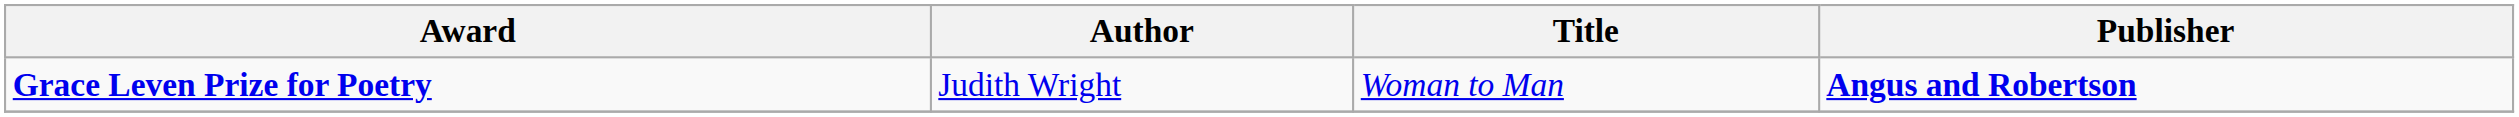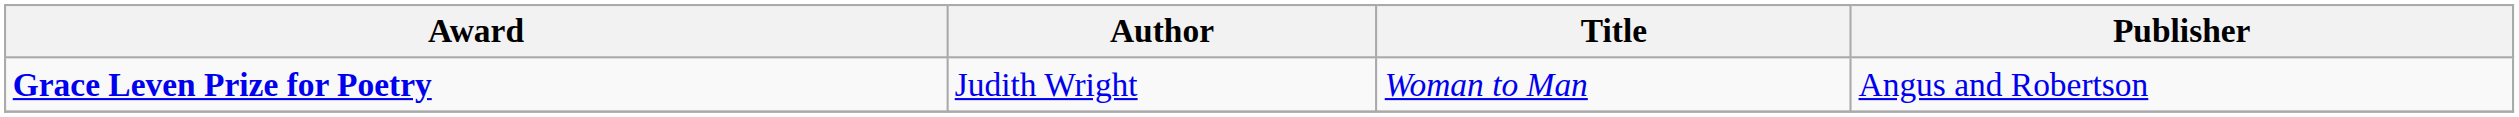(1981, 84) bold -> (2003, 84) normal
